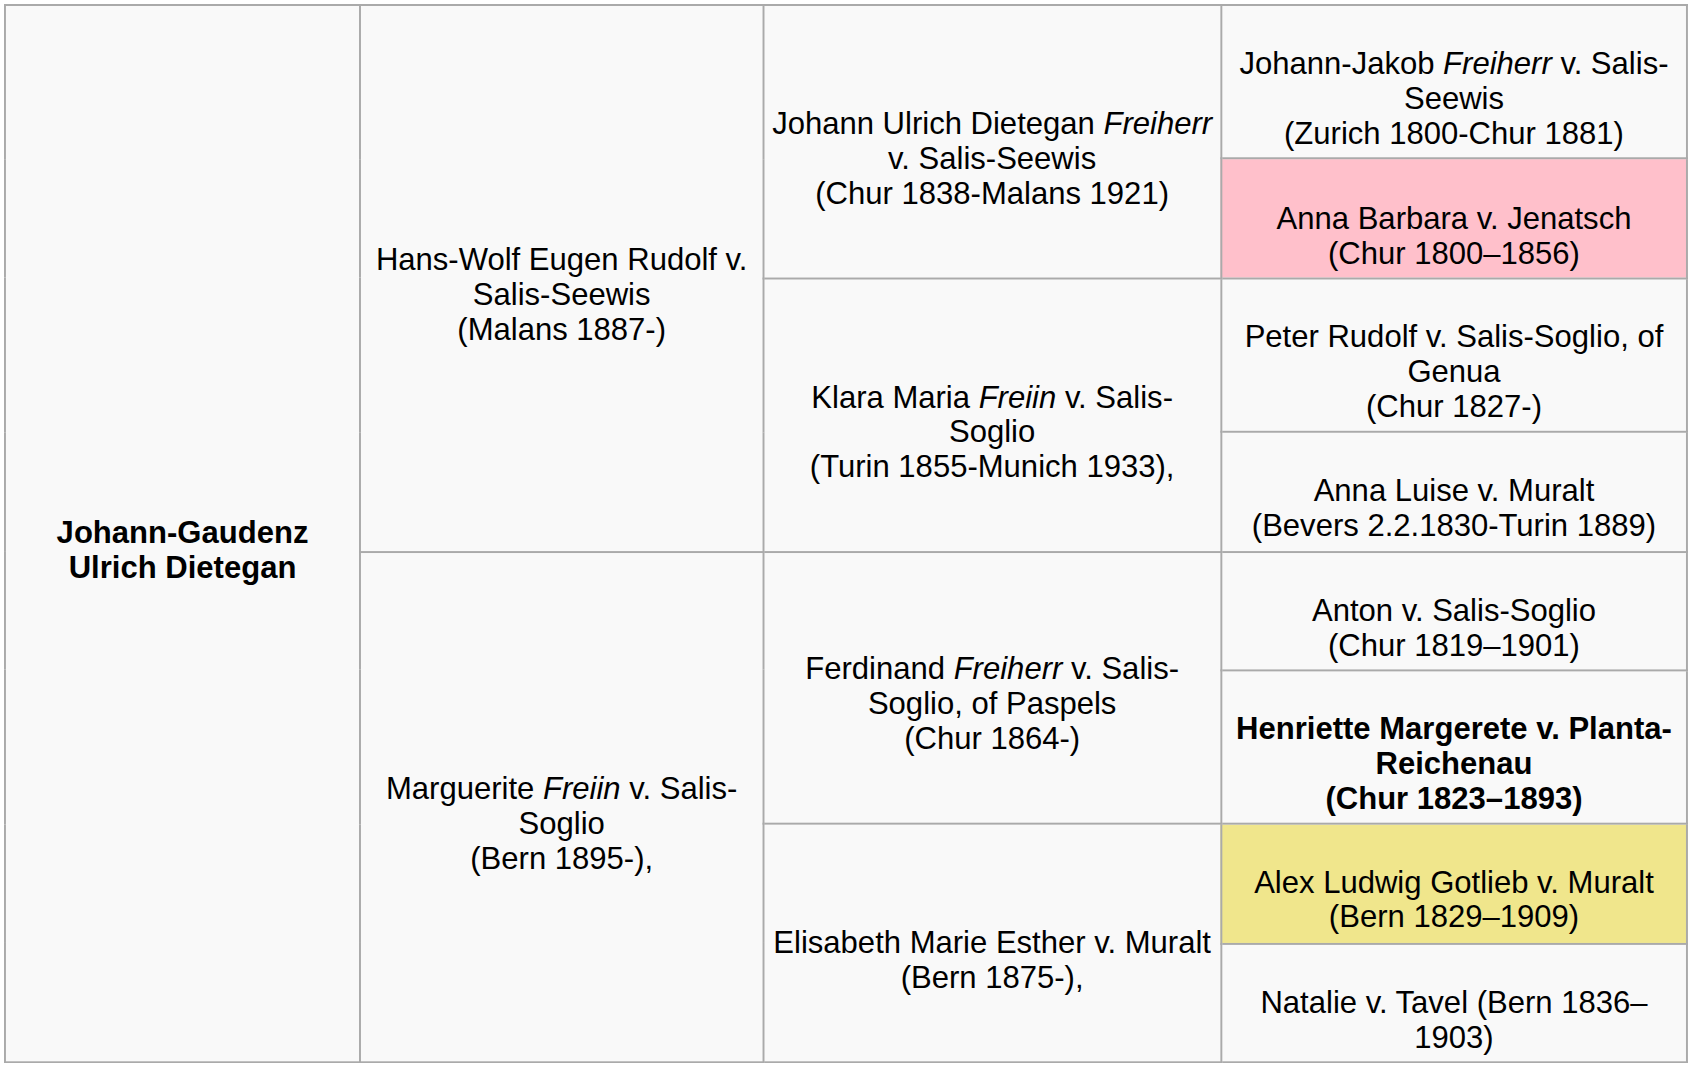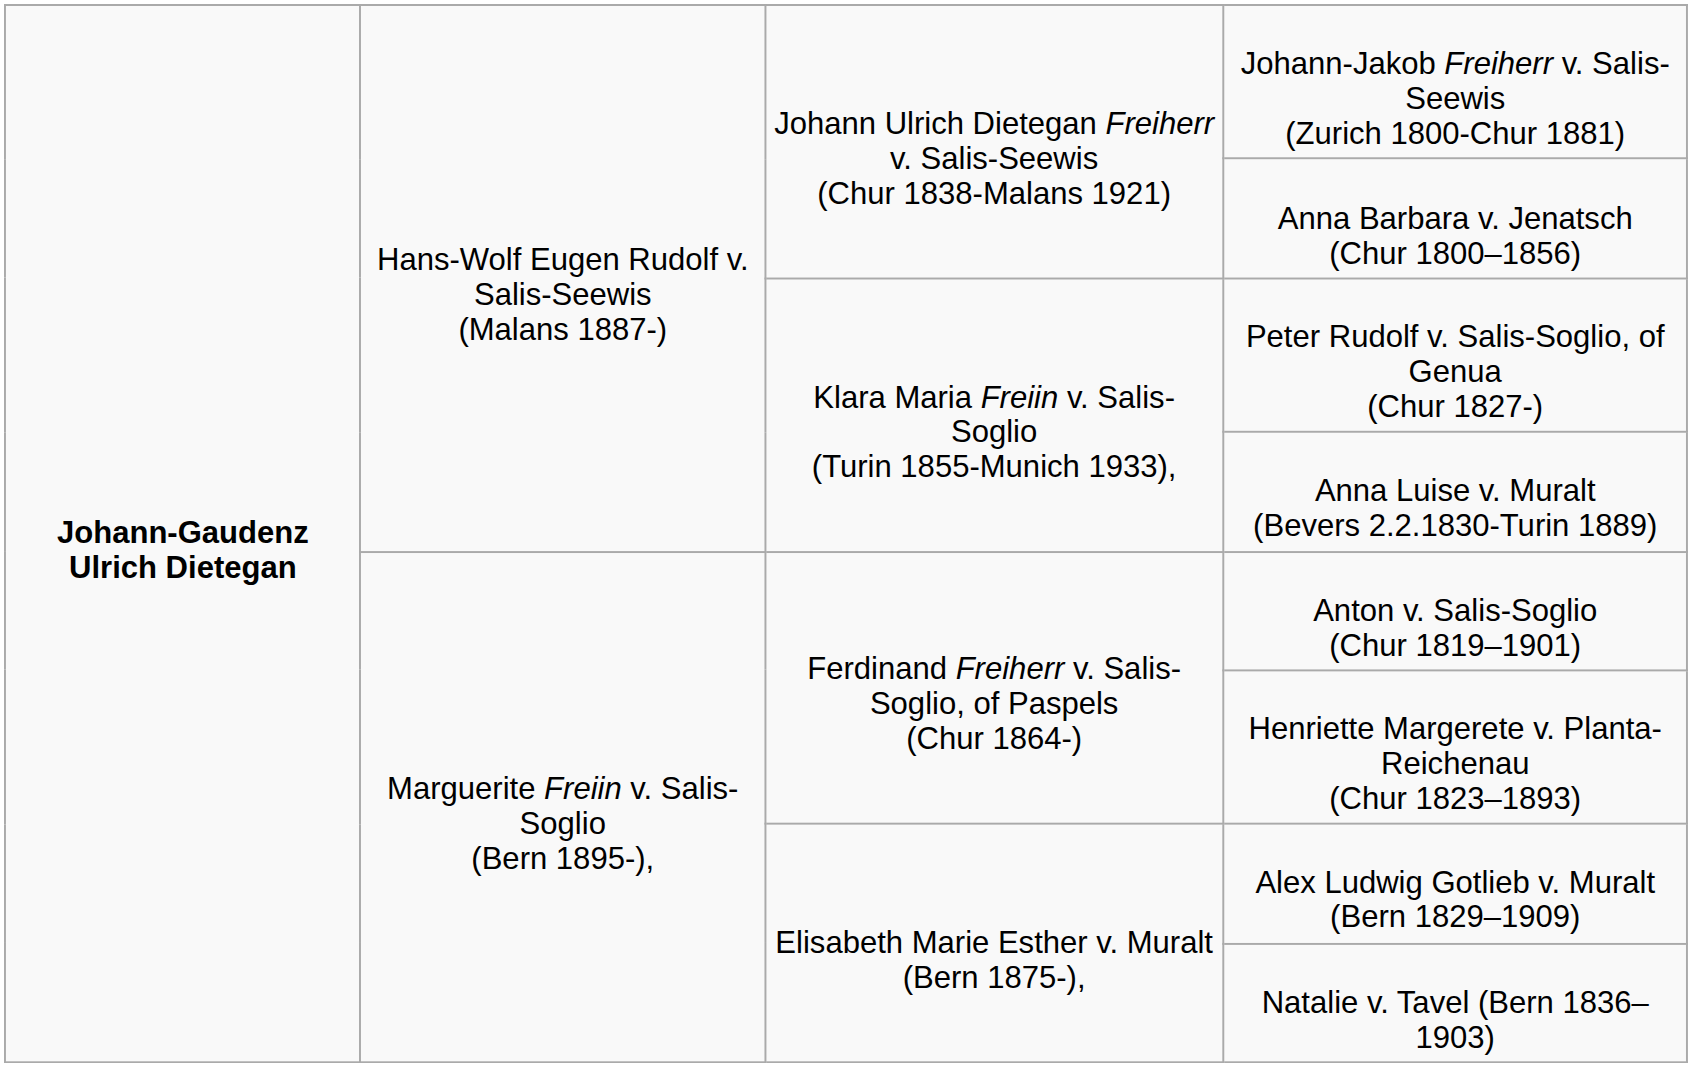(1454, 235) pink background -> (1455, 235) no background
(1454, 764) bold -> (1455, 764) normal
(1454, 900) khaki background -> (1455, 900) no background
